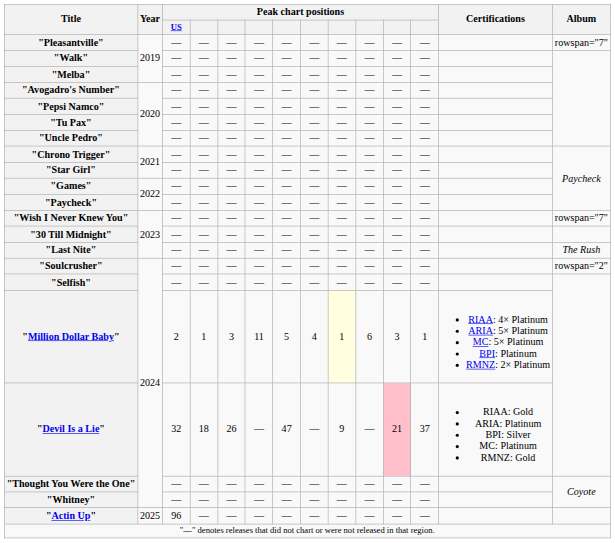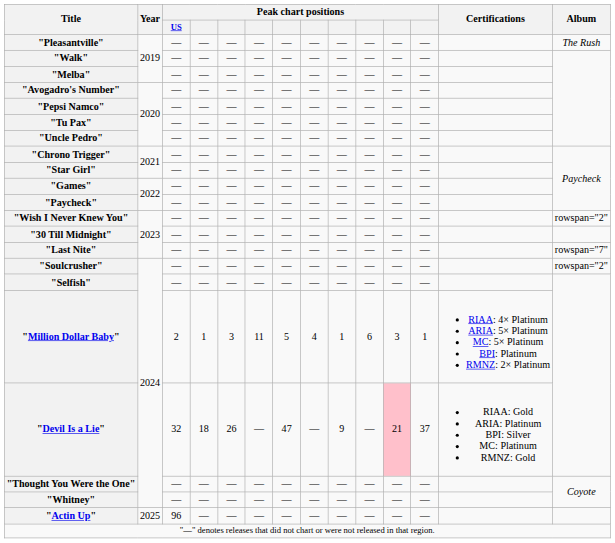(581, 42) rowspan="7" -> (581, 42) The Rush
(581, 218) rowspan="7" -> (581, 218) rowspan="2"
(581, 250) The Rush -> (581, 250) rowspan="7"
(342, 336) lightyellow background -> (342, 336) no background
